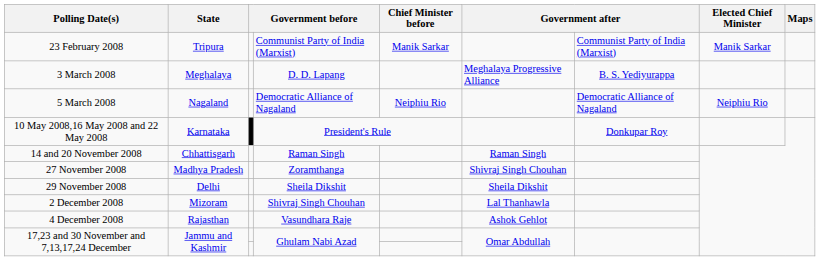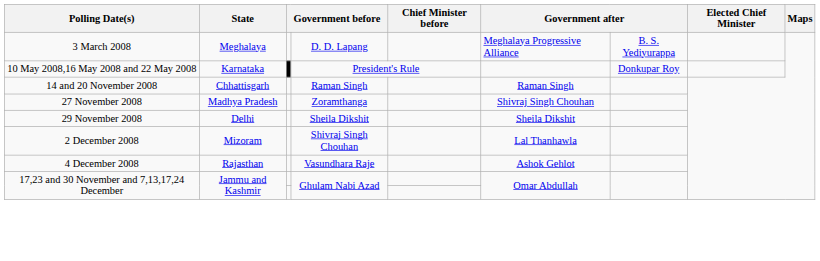- row: (86, 46)
- row: (86, 103)
